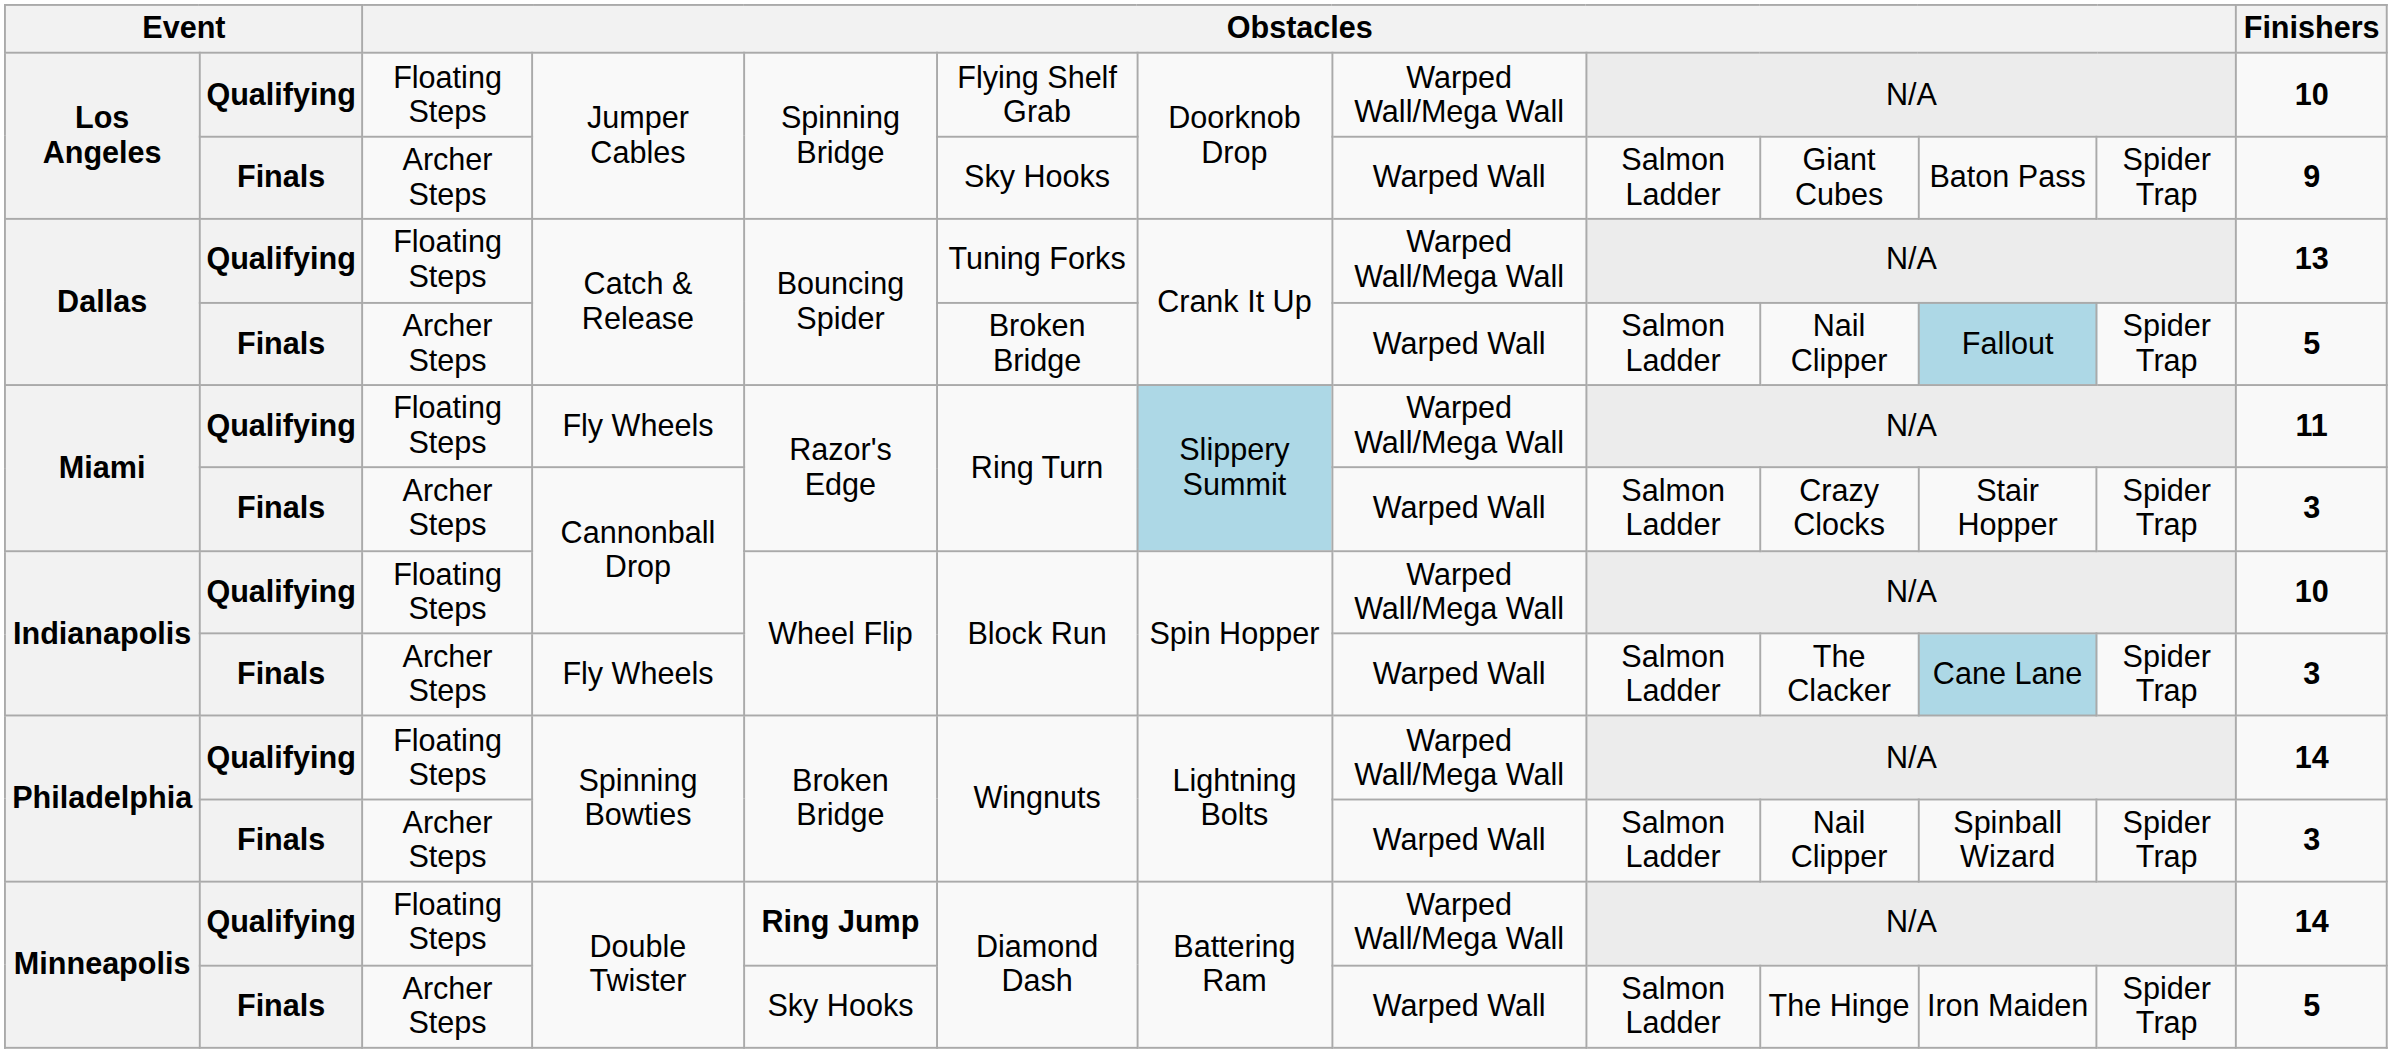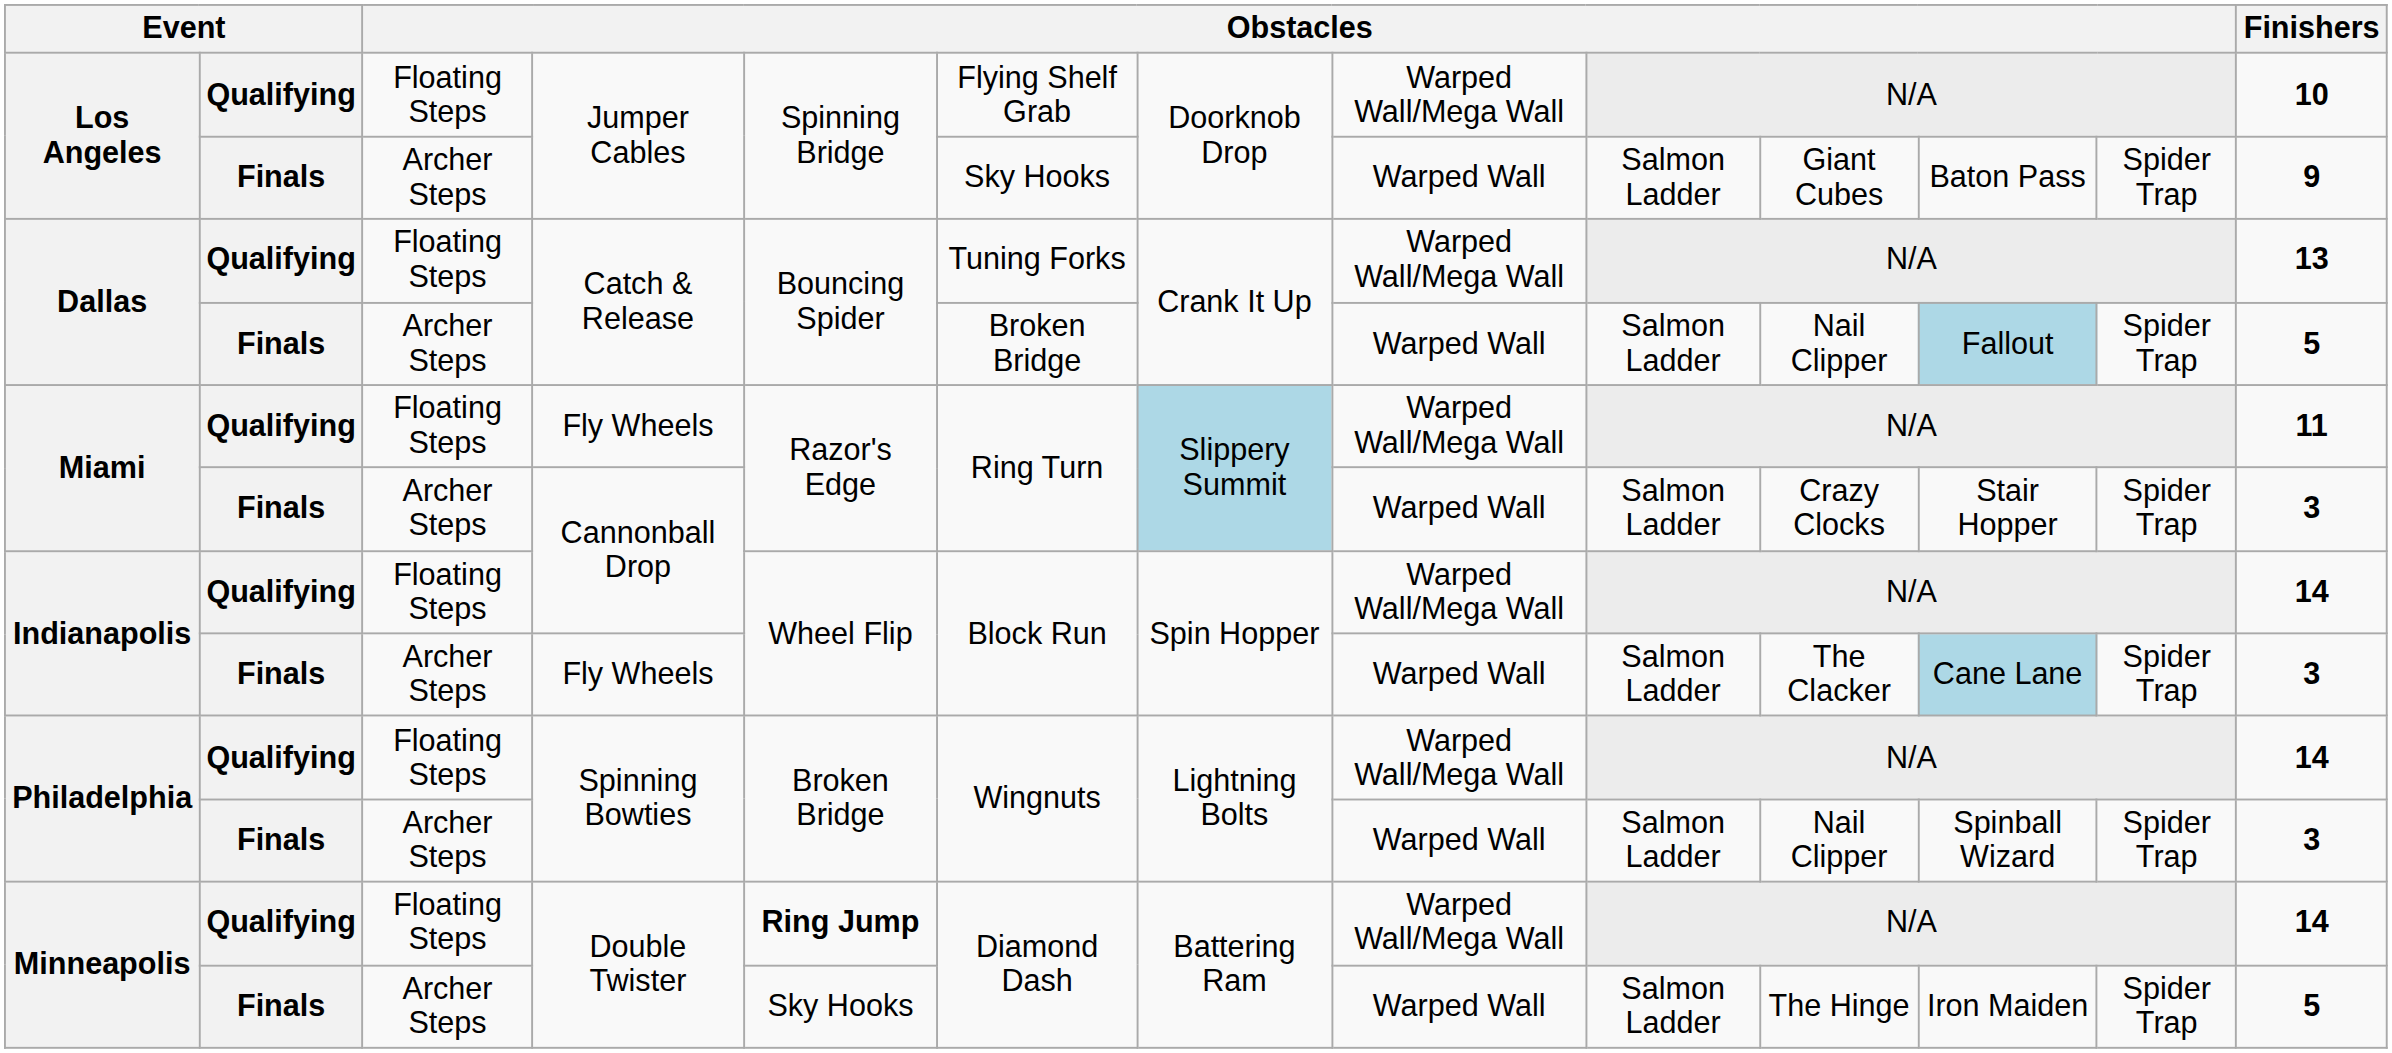(2312, 591) 10 -> (2312, 591) 14
